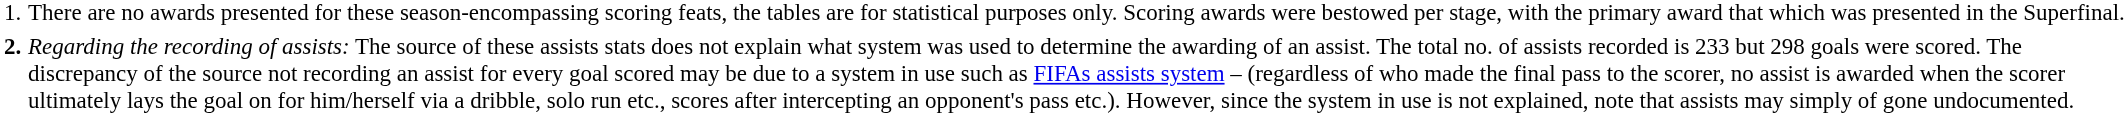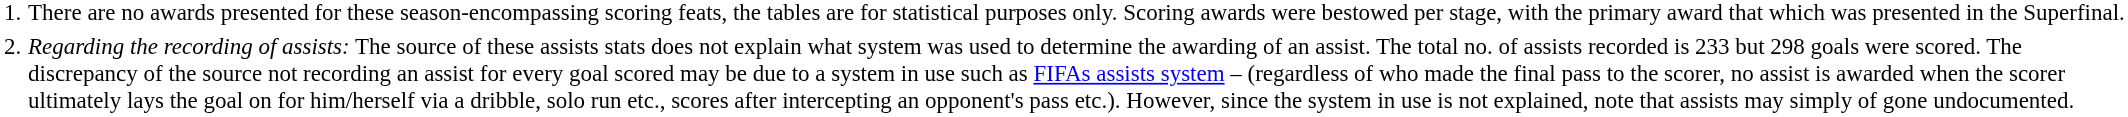(13, 47) bold -> (13, 47) normal
